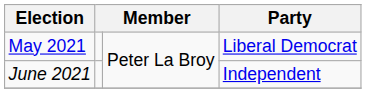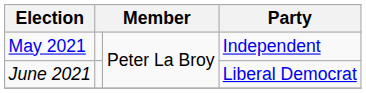(290, 46) Liberal Democrat -> (272, 46) Independent
(272, 74) Independent -> (290, 74) Liberal Democrat
